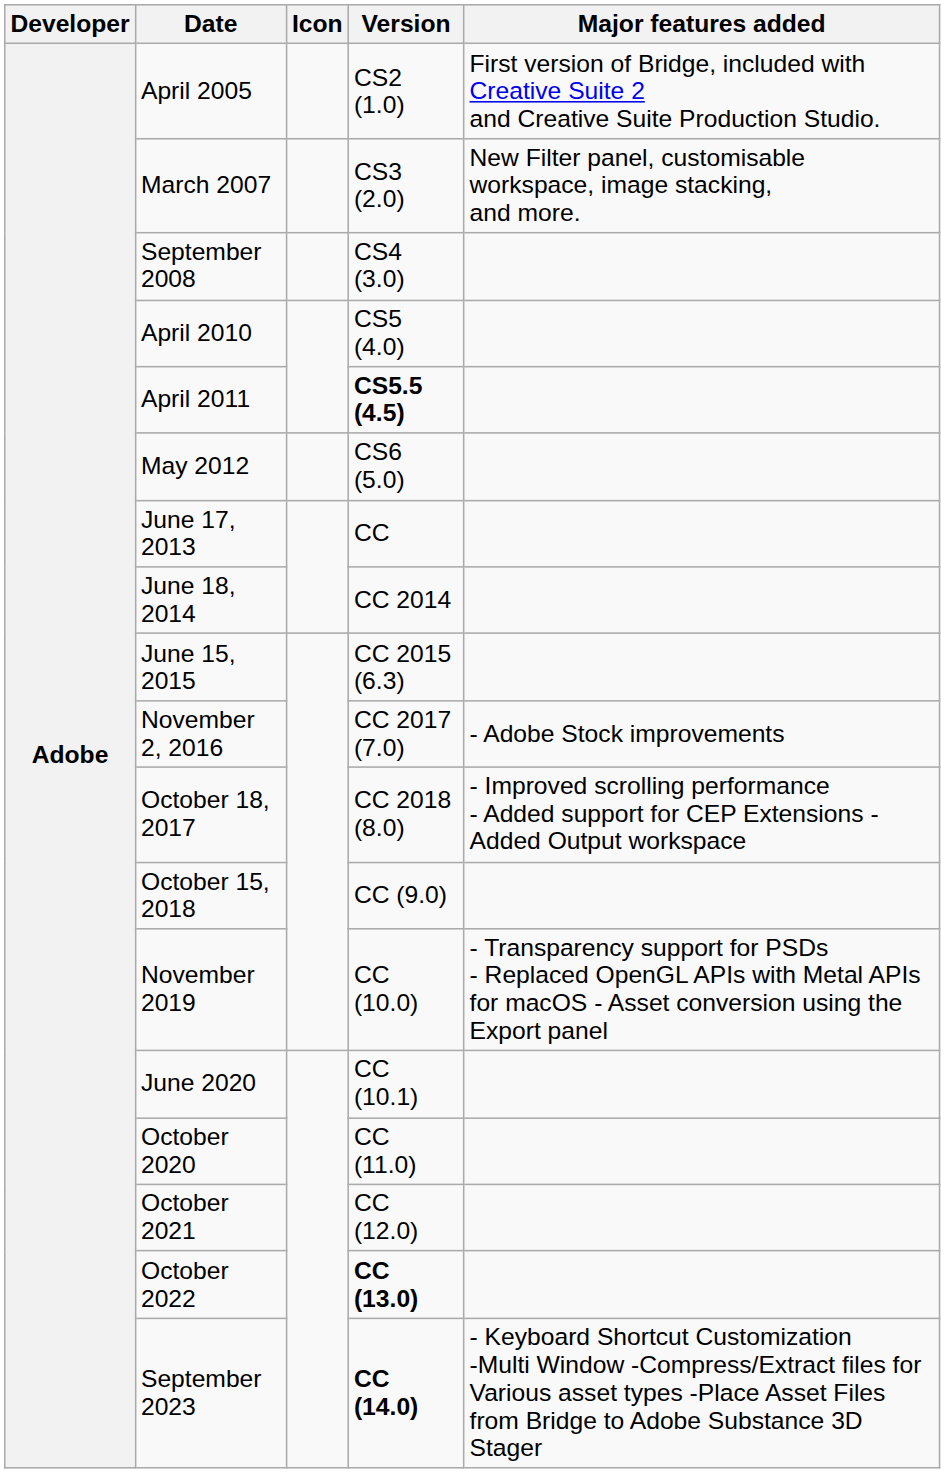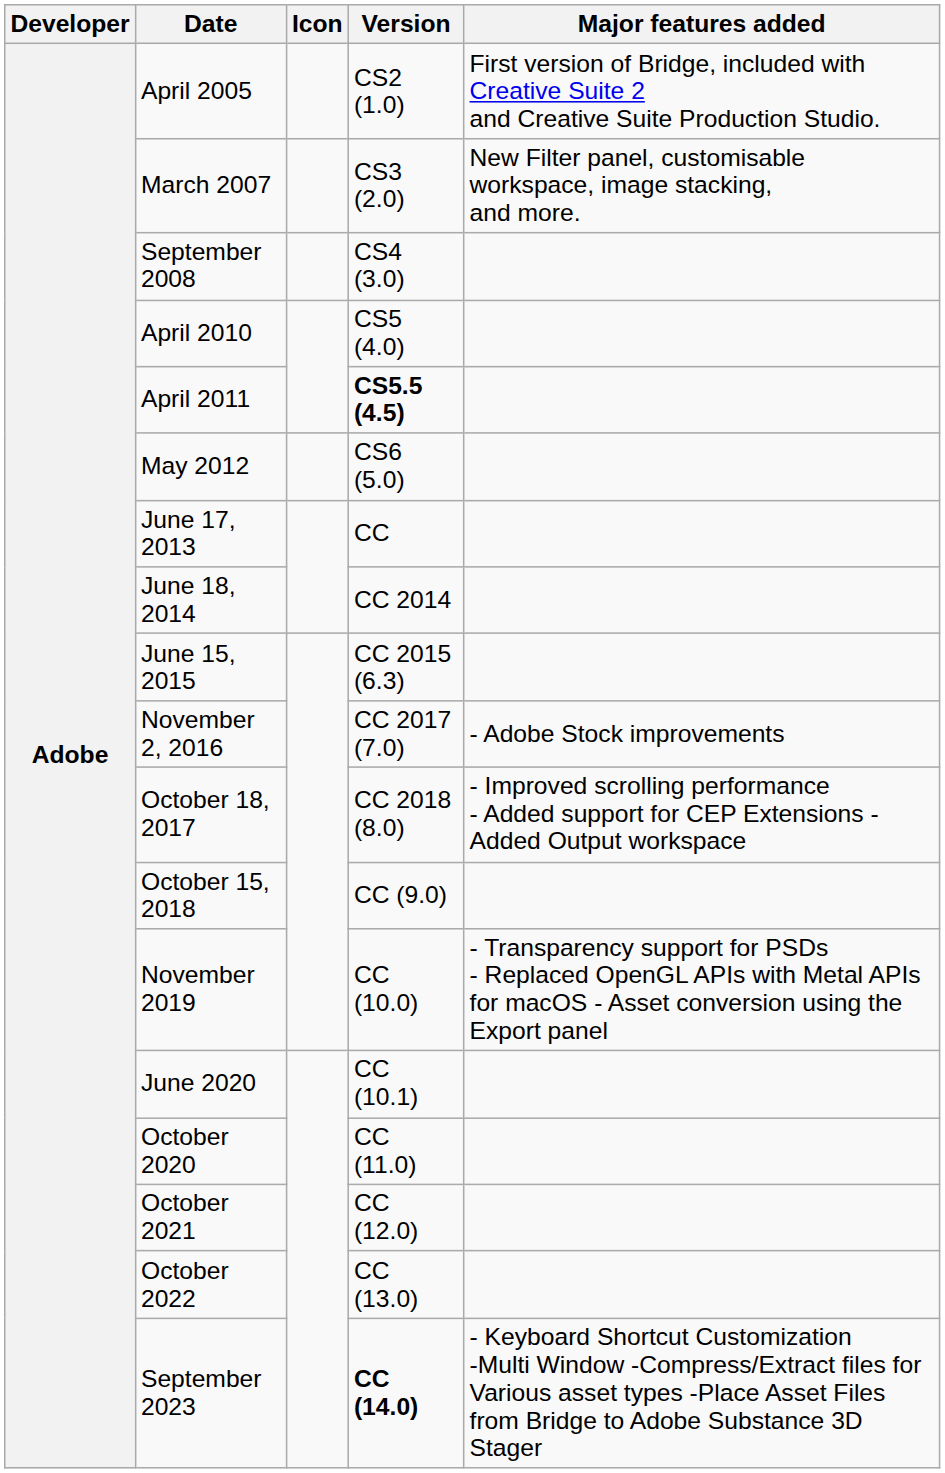(386, 1284) bold -> (386, 1284) normal
